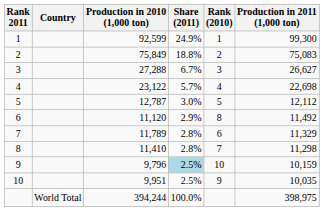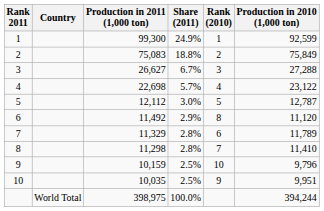columns swapped: (277, 17) <-> (126, 17)
(191, 165) lightblue background -> (191, 165) no background
